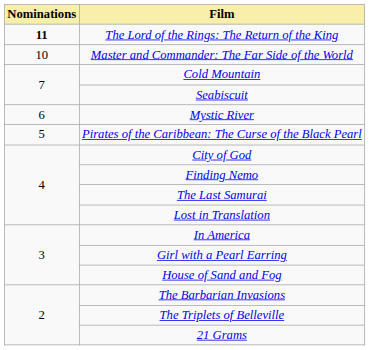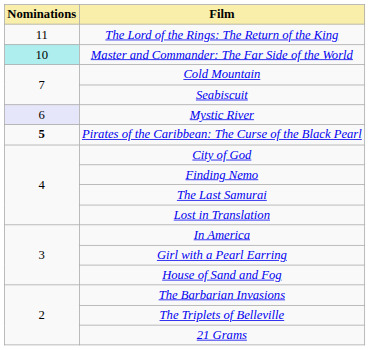(42, 34) bold -> (42, 34) normal
(42, 54) no background -> (42, 54) paleturquoise background
(42, 114) no background -> (42, 114) lavender background
(42, 134) normal -> (42, 134) bold
